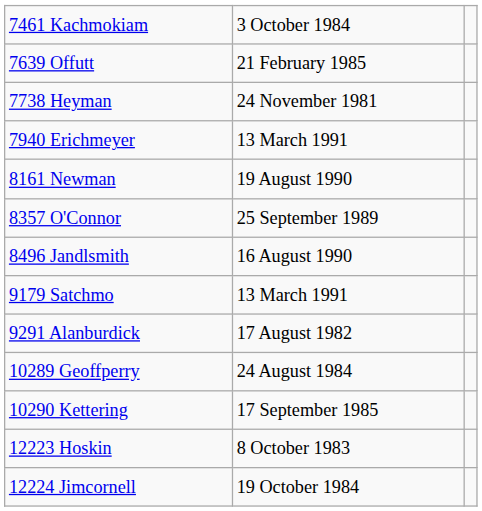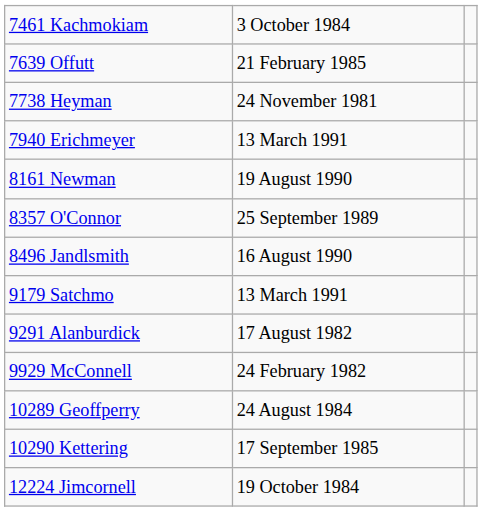+ row: (70, 371)
- row: (60, 448)
